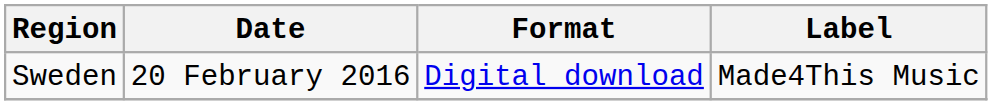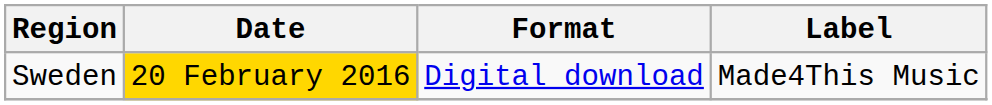(271, 76) no background -> (271, 76) gold background
